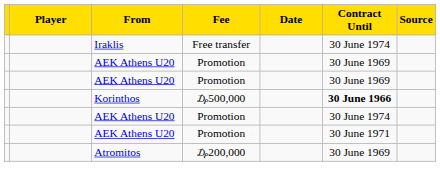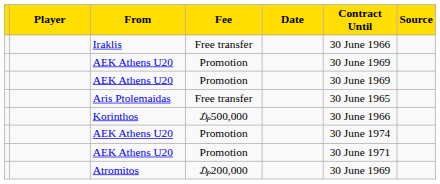(360, 44) 30 June 1974 -> (360, 44) 30 June 1966
+ row: (132, 98)
(360, 98) bold -> (360, 116) normal
